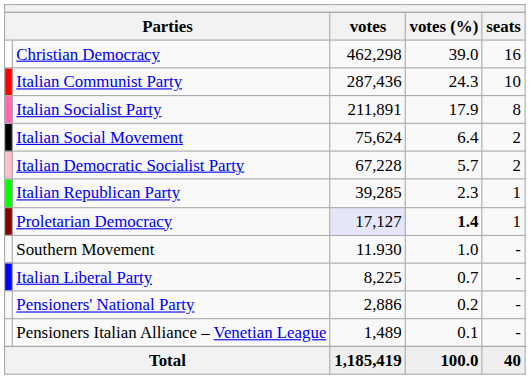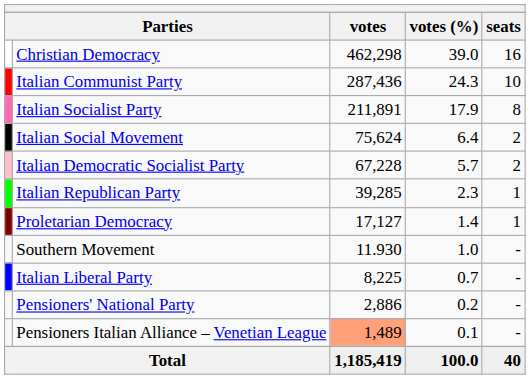(378, 221) lavender background -> (378, 221) no background
(468, 221) bold -> (468, 221) normal
(383, 332) no background -> (383, 332) lightsalmon background
